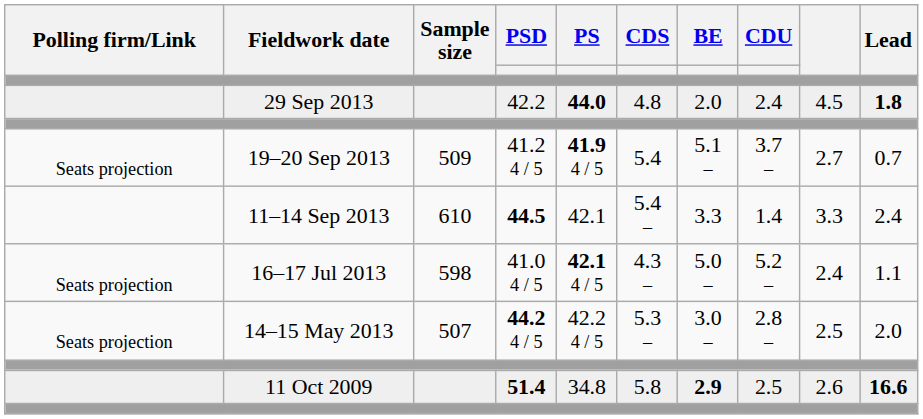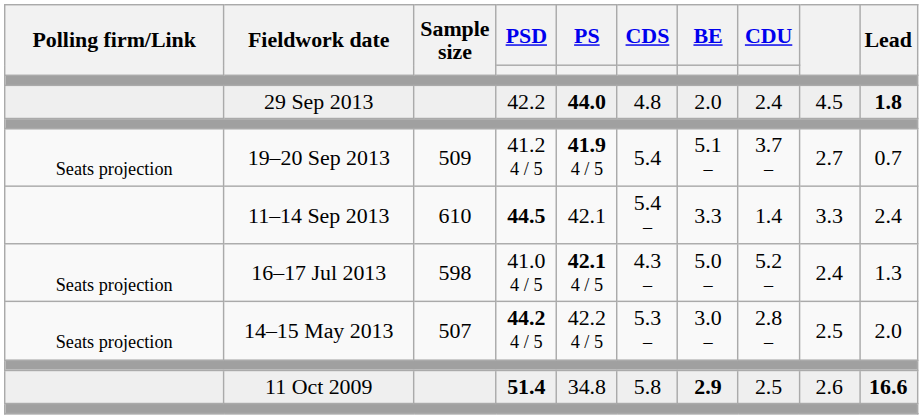(888, 273) 1.1 -> (888, 273) 1.3
